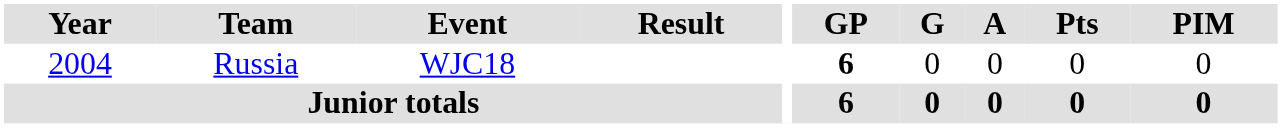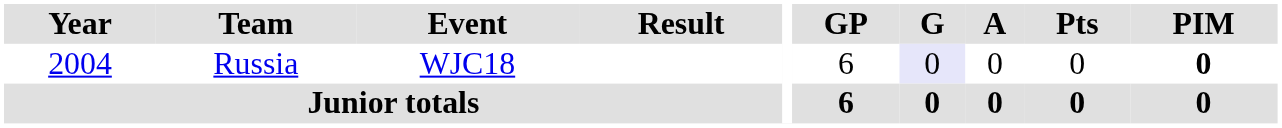(846, 63) bold -> (846, 63) normal
(932, 63) no background -> (932, 63) lavender background
(1204, 63) normal -> (1204, 63) bold
